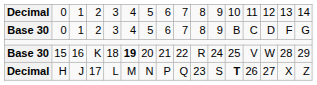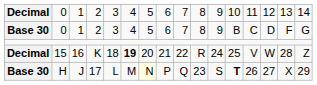(28, 53) Base 30 -> (28, 53) Decimal
(304, 53) 29 -> (306, 53) Z
(28, 71) Decimal -> (28, 71) Base 30
(149, 71) no background -> (149, 71) lightyellow background
(306, 71) Z -> (304, 71) 29
